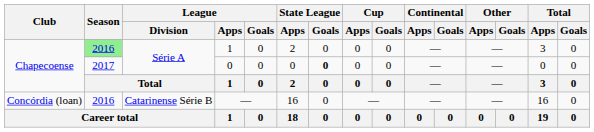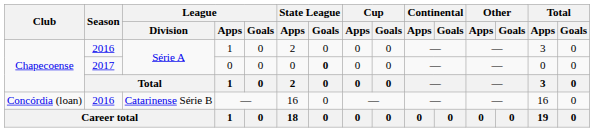(103, 48) lightgreen background -> (103, 48) no background
